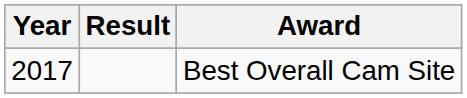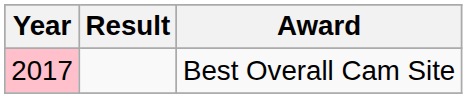(42, 70) no background -> (42, 70) pink background
